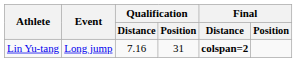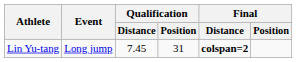(137, 49) 7.16 -> (137, 49) 7.45
